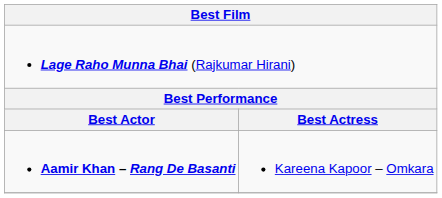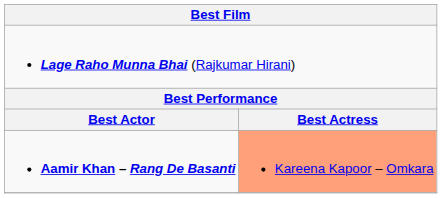(338, 169) no background -> (338, 169) lightsalmon background
